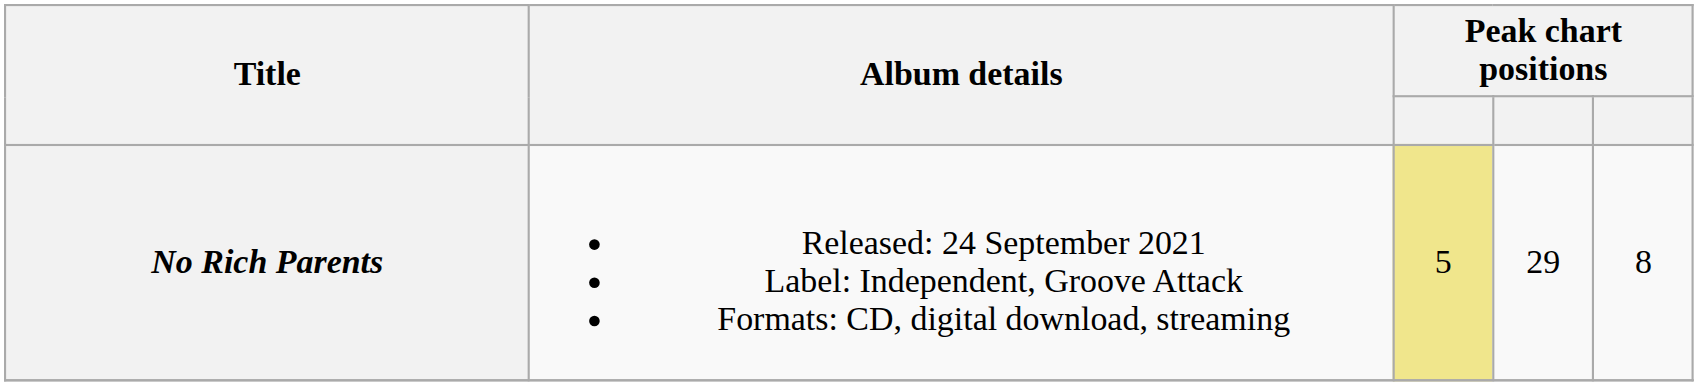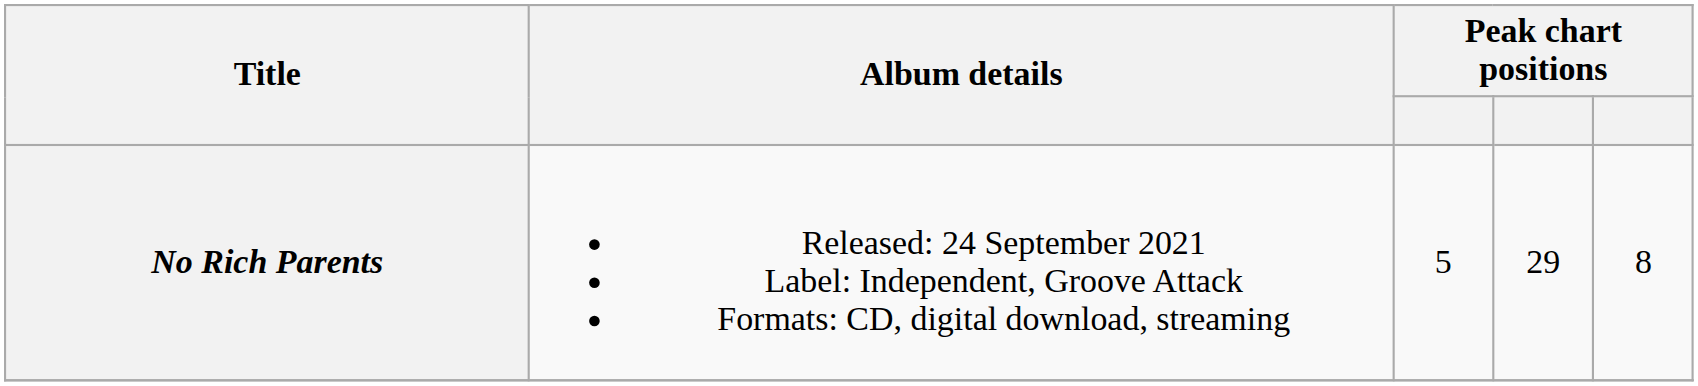(1443, 262) khaki background -> (1443, 262) no background
